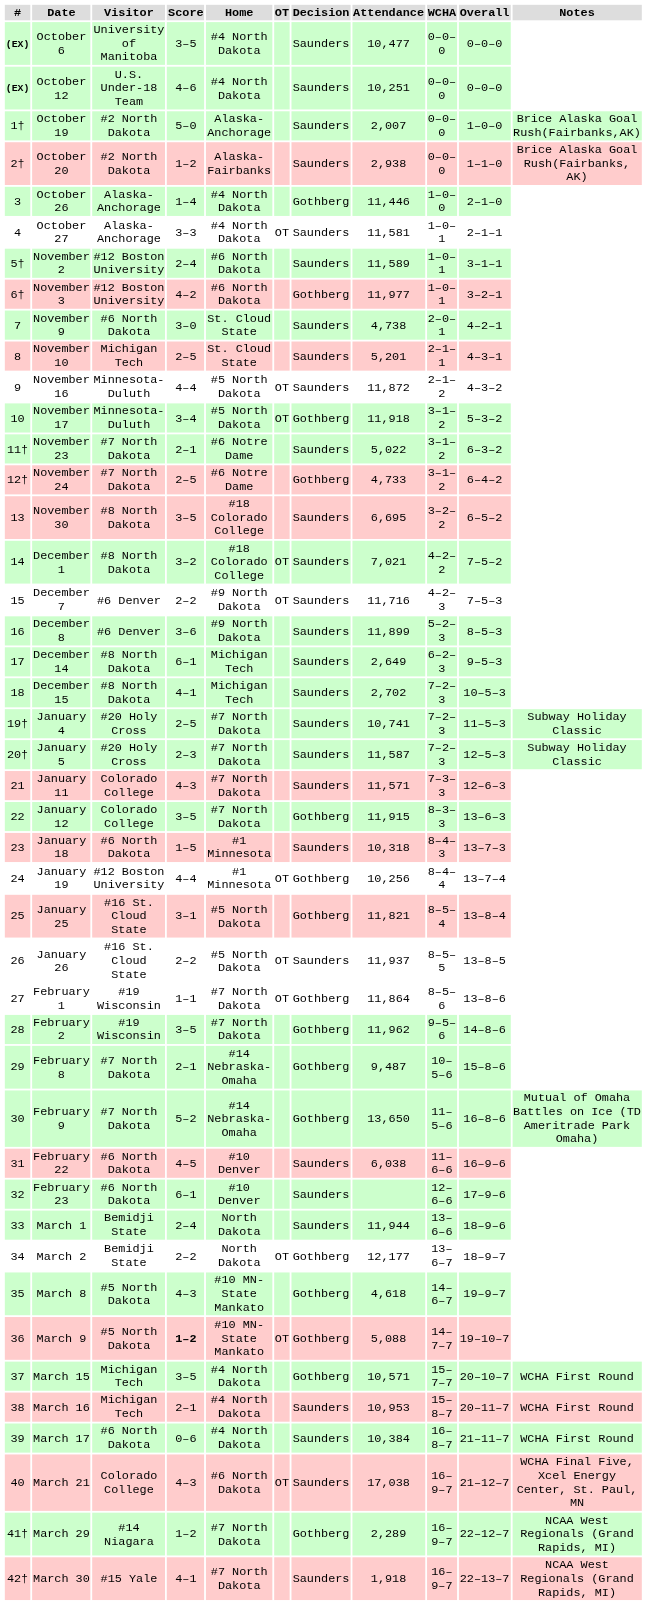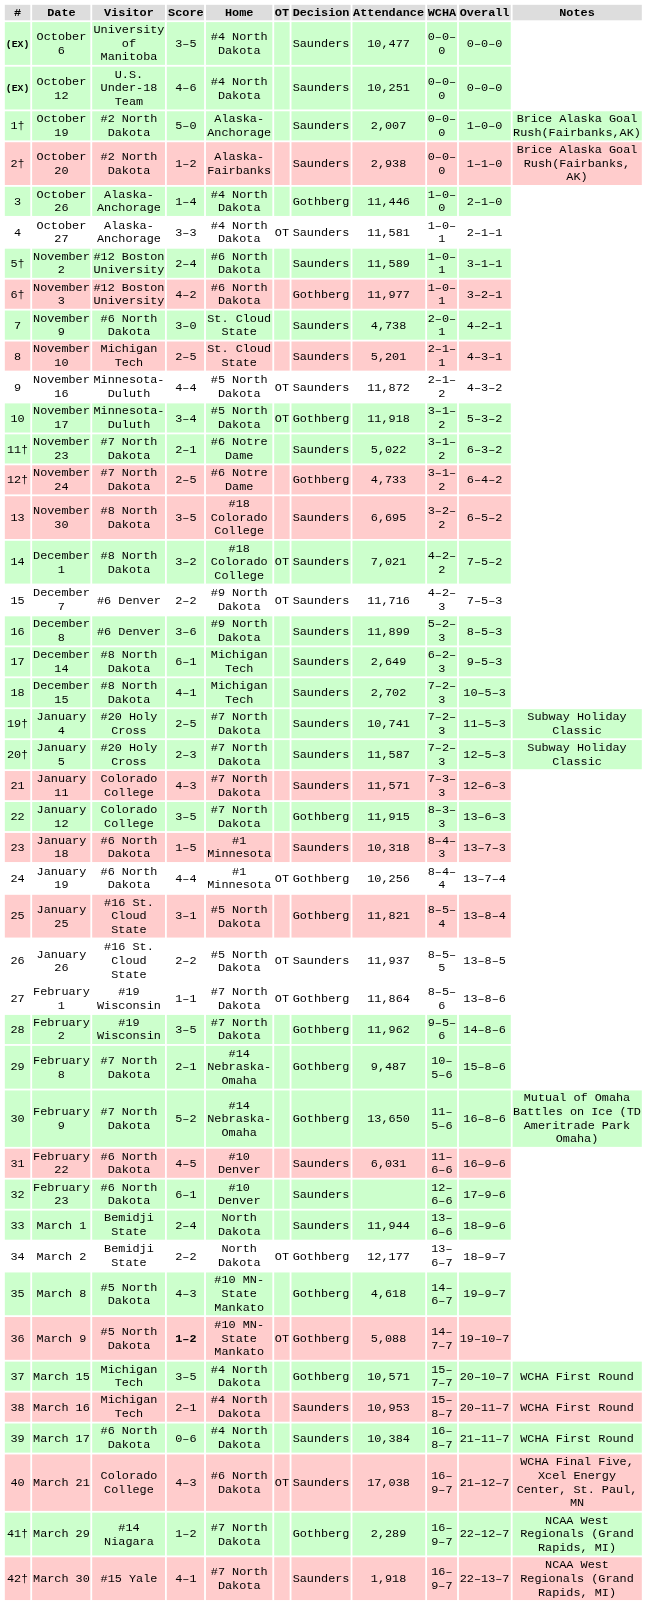(129, 878) #12 Boston University -> (129, 878) #6 North Dakota
(389, 1163) 6,038 -> (389, 1163) 6,031
